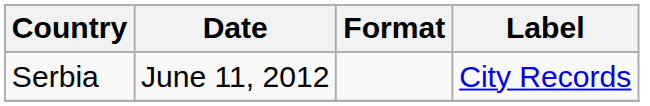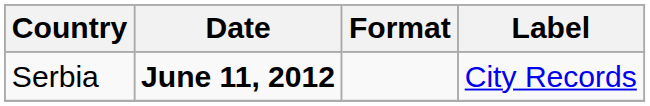(235, 76) normal -> (238, 76) bold
